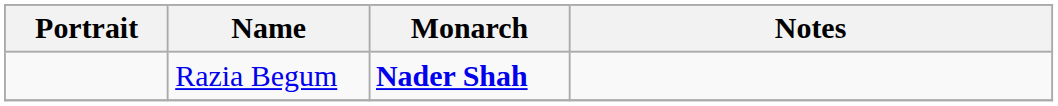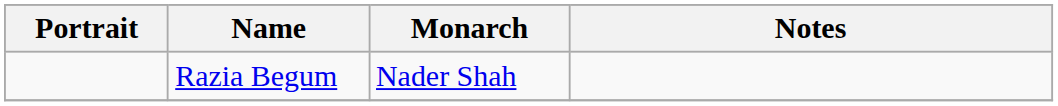(452, 75) bold -> (446, 75) normal
